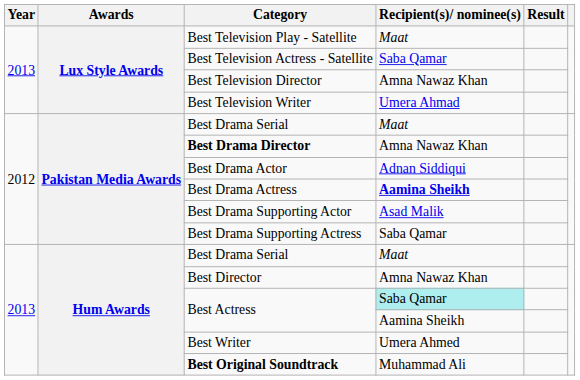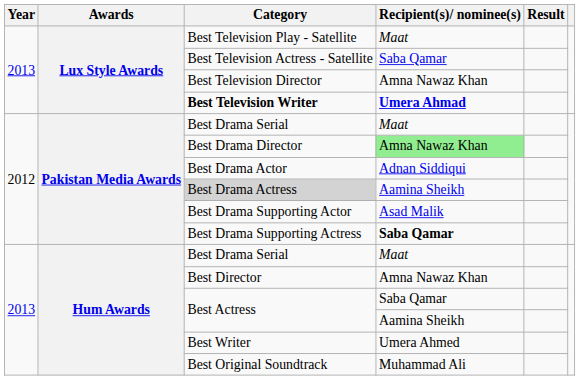(249, 102) normal -> (253, 102) bold
(419, 102) normal -> (422, 102) bold
(249, 146) bold -> (245, 146) normal
(433, 146) no background -> (433, 146) lightgreen background
(242, 189) no background -> (242, 189) lightgrey background
(424, 189) bold -> (422, 189) normal
(413, 233) normal -> (416, 233) bold
(413, 299) paleturquoise background -> (413, 299) no background
(263, 364) bold -> (257, 364) normal
